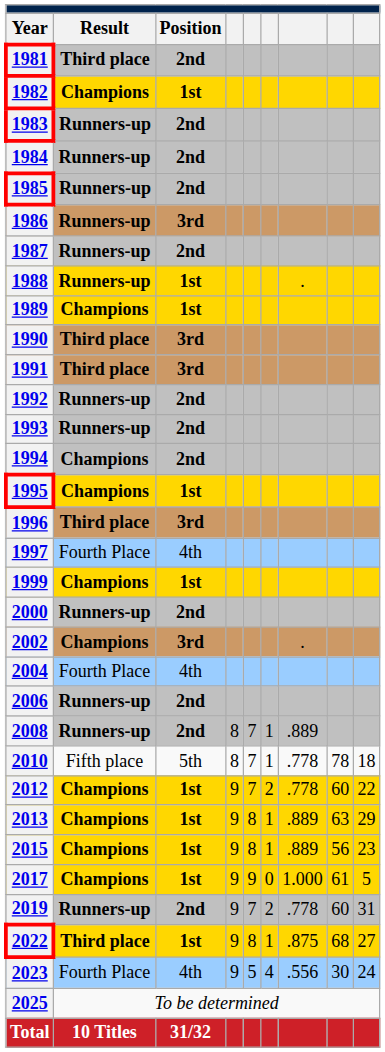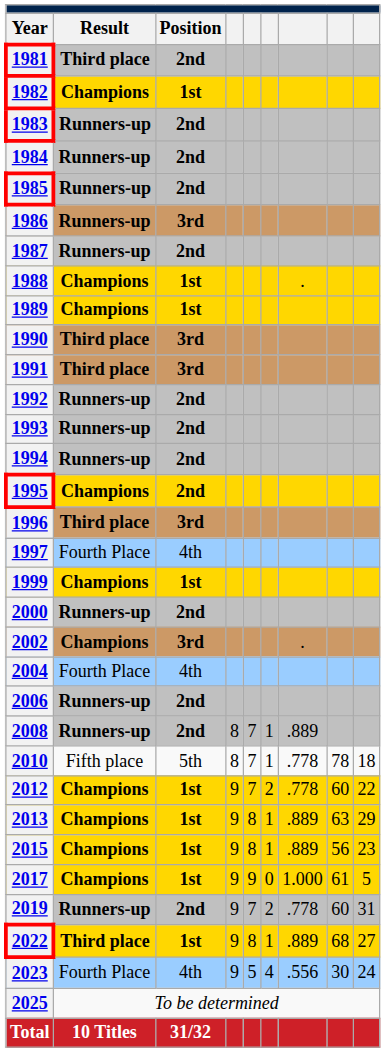(104, 280) Runners-up -> (104, 280) Champions
(104, 459) Champions -> (104, 459) Runners-up
(191, 490) 1st -> (191, 490) 2nd
(302, 941) .875 -> (302, 941) .889
